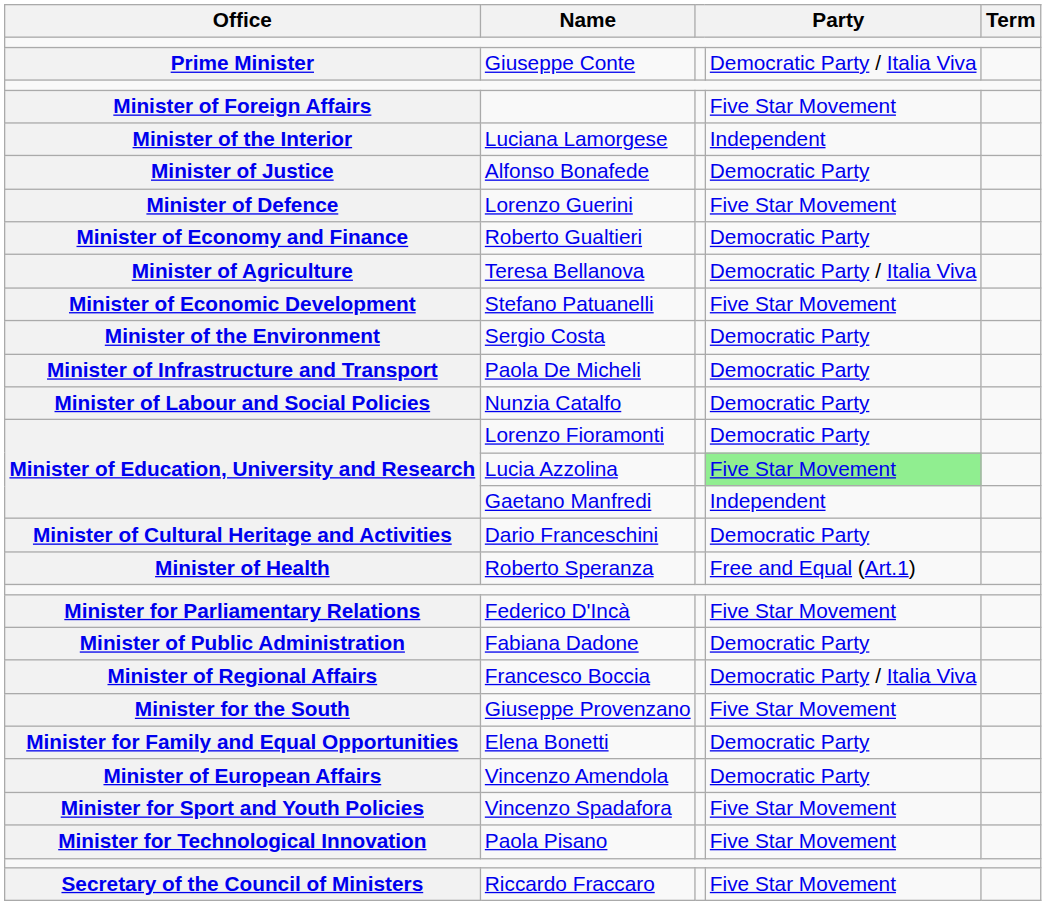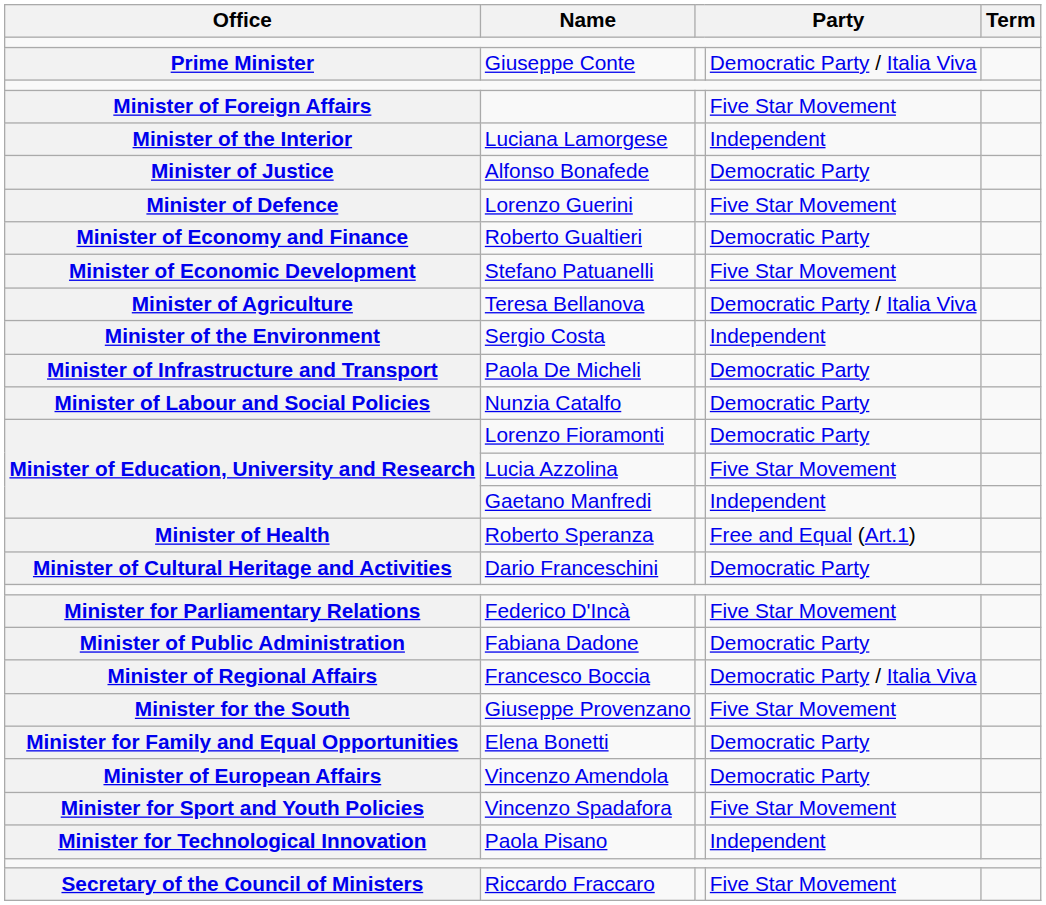rows swapped: (242, 304) <-> (242, 271)
(790, 337) Democratic Party -> (768, 337) Independent
(803, 469) lightgreen background -> (803, 469) no background
rows swapped: (242, 534) <-> (242, 567)
(803, 841) Five Star Movement -> (768, 841) Independent
